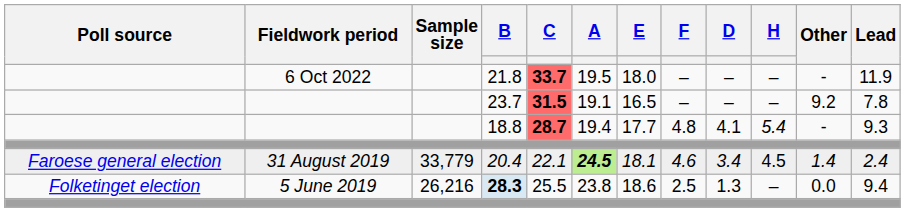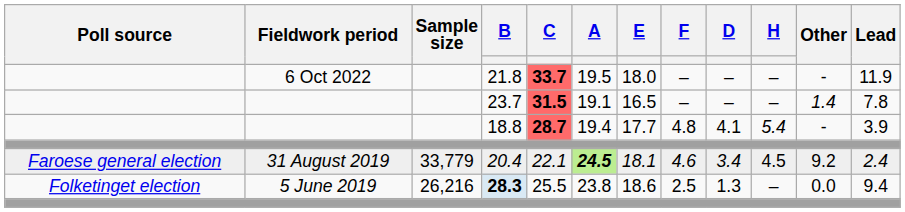(824, 102) 9.2 -> (824, 102) 1.4
(876, 128) 9.3 -> (876, 128) 3.9
(824, 161) 1.4 -> (824, 161) 9.2
